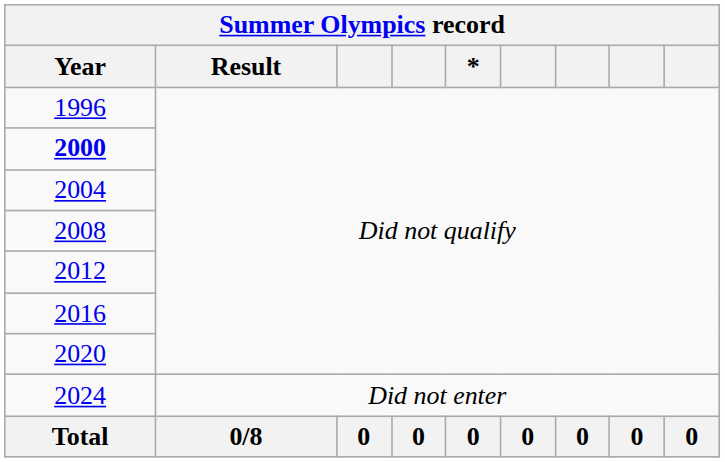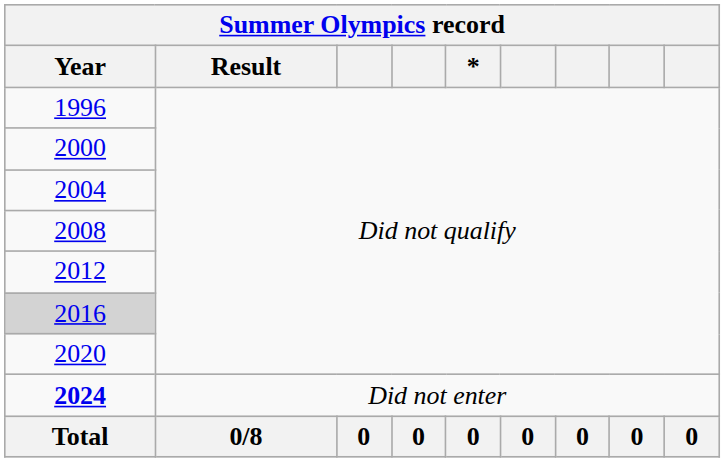(80, 148) bold -> (80, 148) normal
(80, 312) no background -> (80, 312) lightgrey background
(80, 395) normal -> (80, 395) bold
